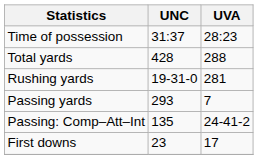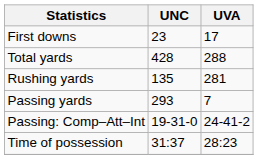rows swapped: (42, 143) <-> (65, 36)
(174, 79) 19-31-0 -> (162, 79) 135
(162, 122) 135 -> (174, 122) 19-31-0
